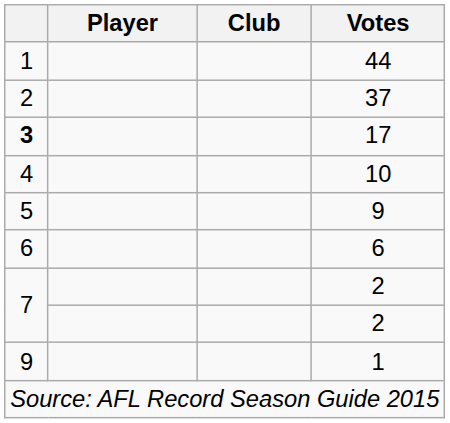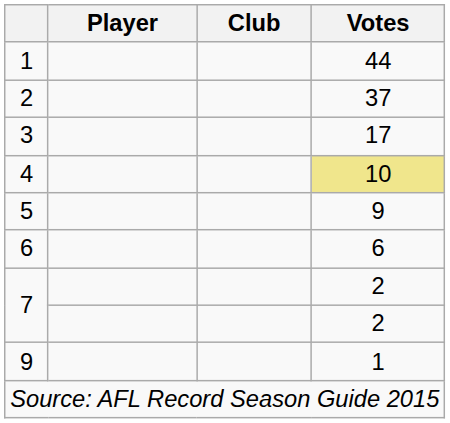(27, 135) bold -> (27, 135) normal
(378, 173) no background -> (378, 173) khaki background
